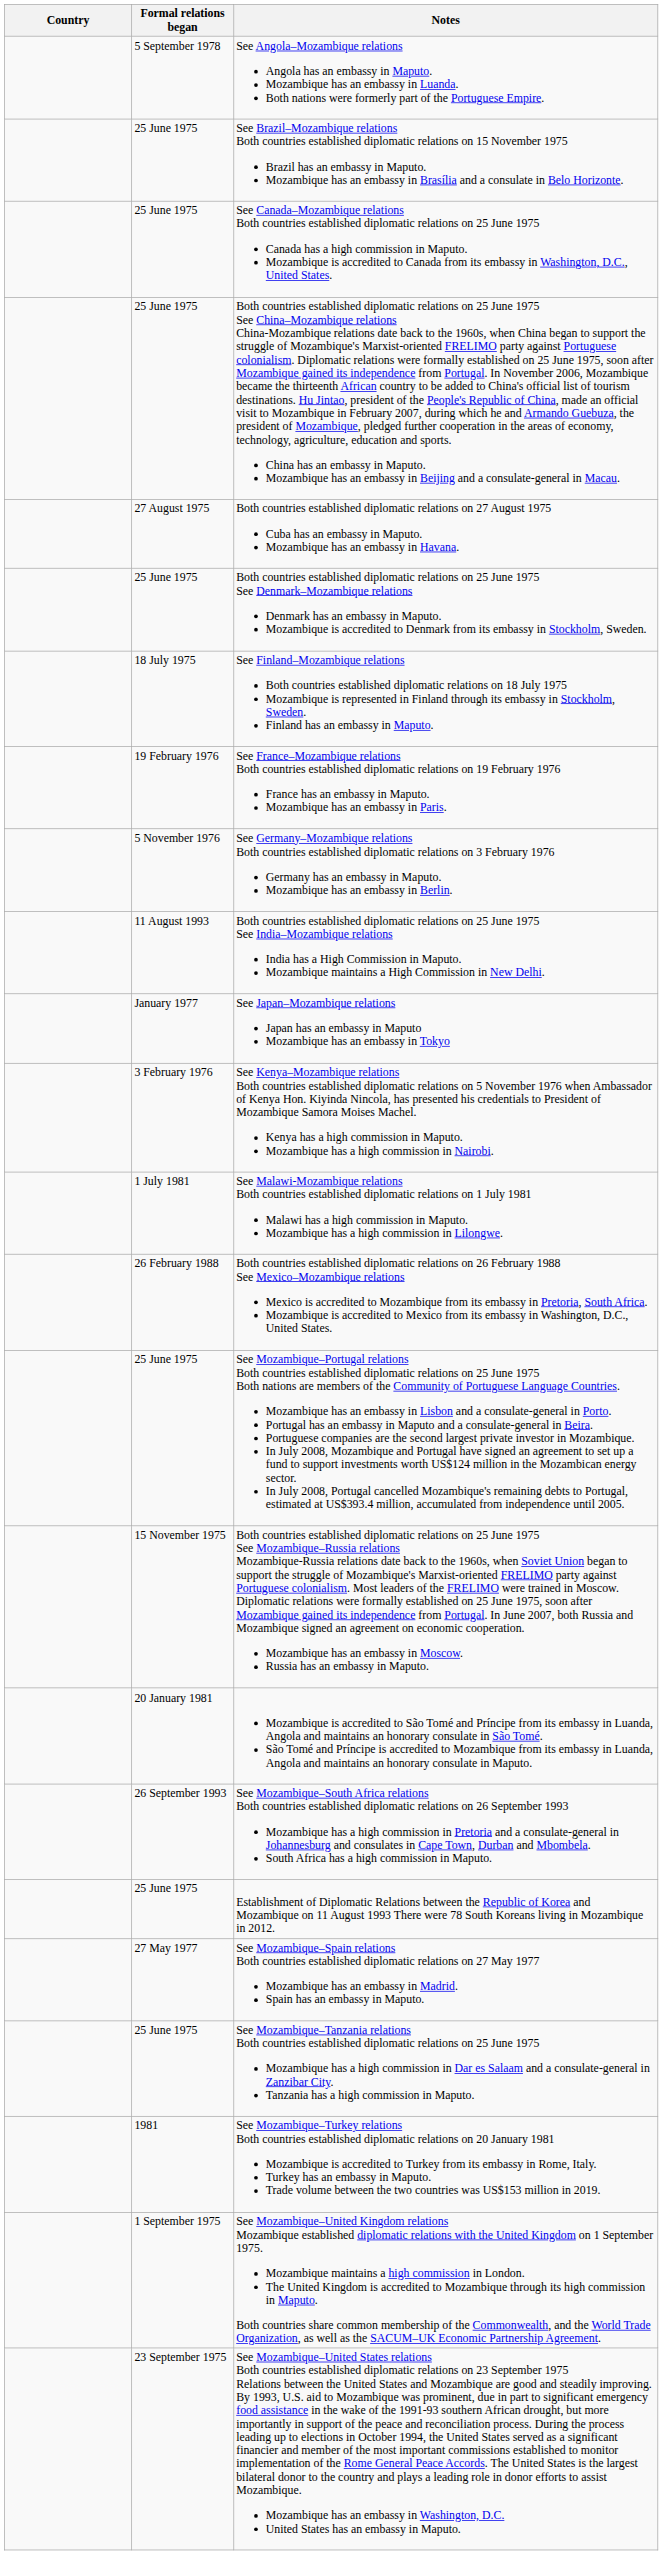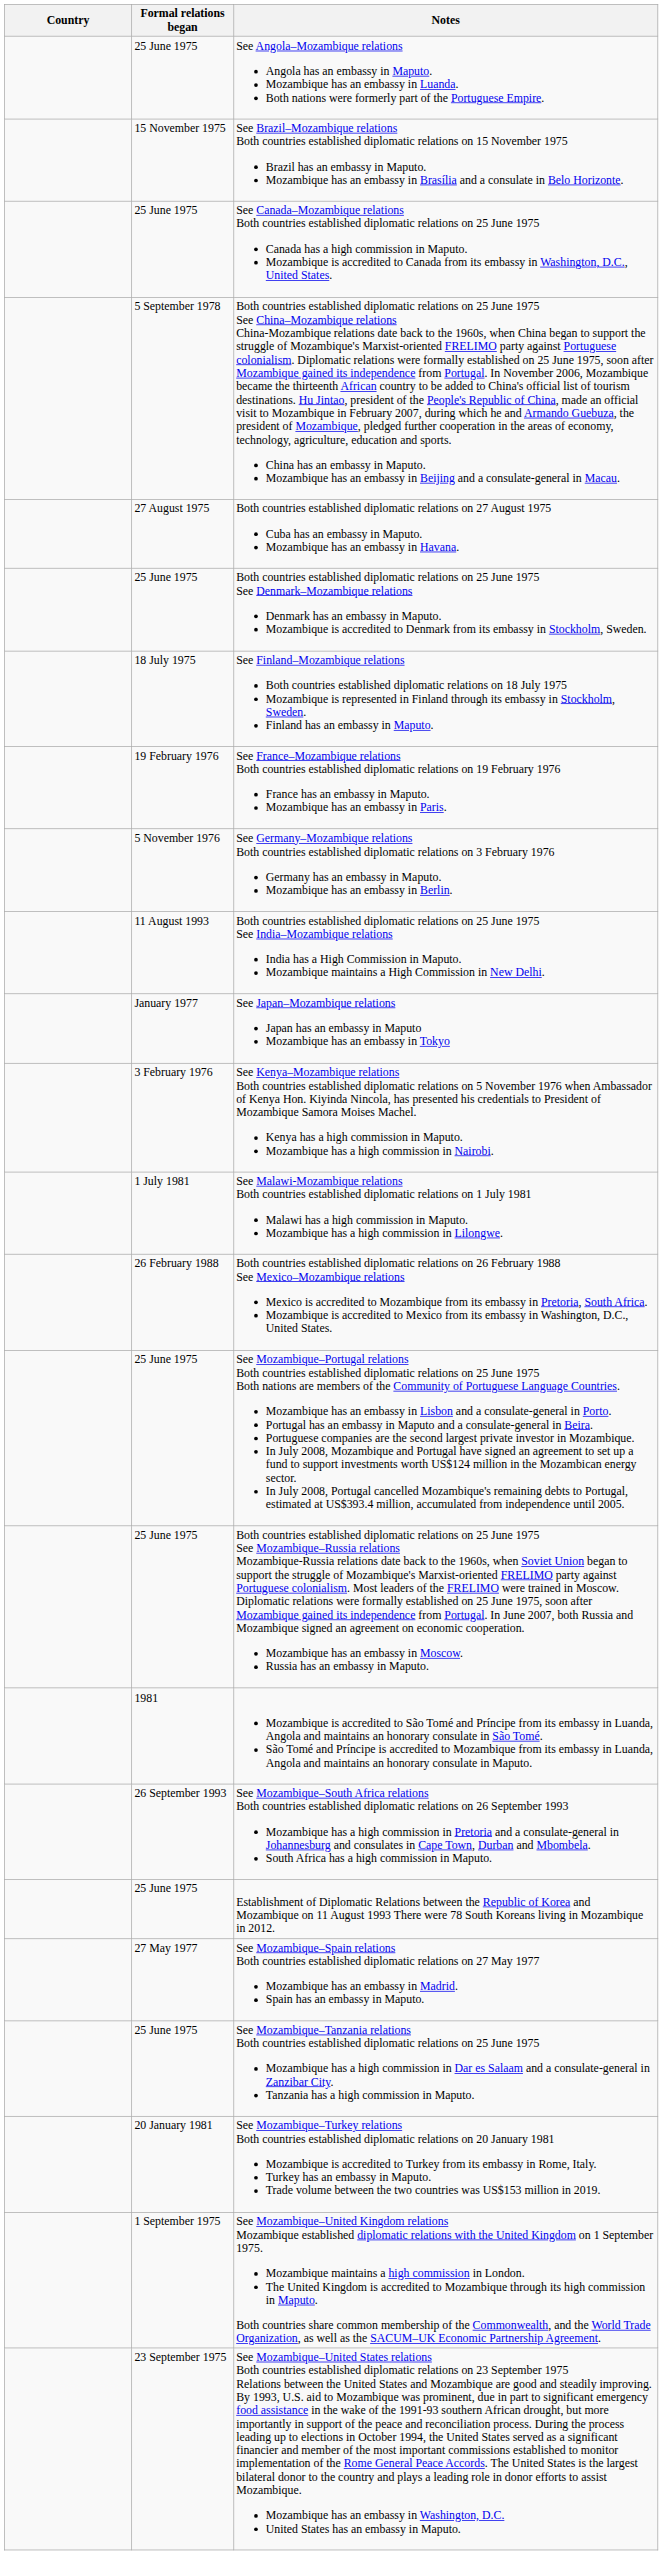(177, 45) 5 September 1978 -> (166, 45) 25 June 1975
(166, 128) 25 June 1975 -> (180, 128) 15 November 1975
(166, 306) 25 June 1975 -> (177, 306) 5 September 1978
(180, 1535) 15 November 1975 -> (166, 1535) 25 June 1975
(174, 1697) 20 January 1981 -> (146, 1697) 1981
(146, 2126) 1981 -> (174, 2126) 20 January 1981
